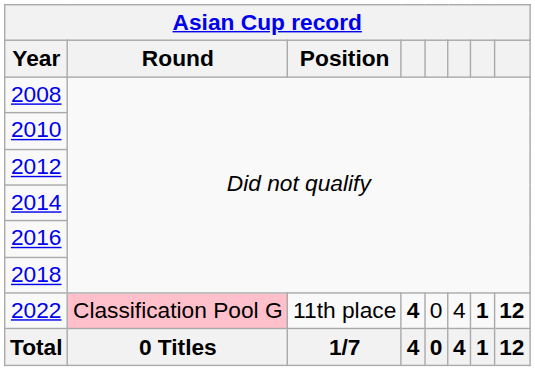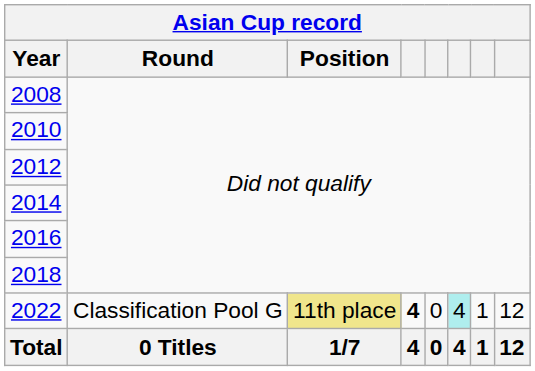(178, 310) pink background -> (178, 310) no background
(345, 310) no background -> (345, 310) khaki background
(459, 310) no background -> (459, 310) paleturquoise background
(482, 310) bold -> (482, 310) normal
(512, 310) bold -> (512, 310) normal
